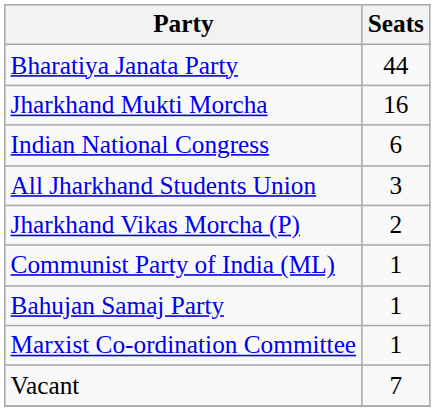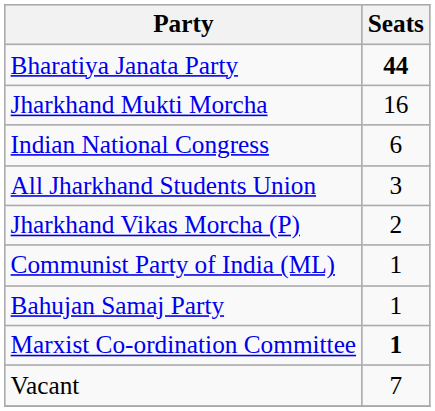(396, 64) normal -> (396, 64) bold
(396, 345) normal -> (396, 345) bold
